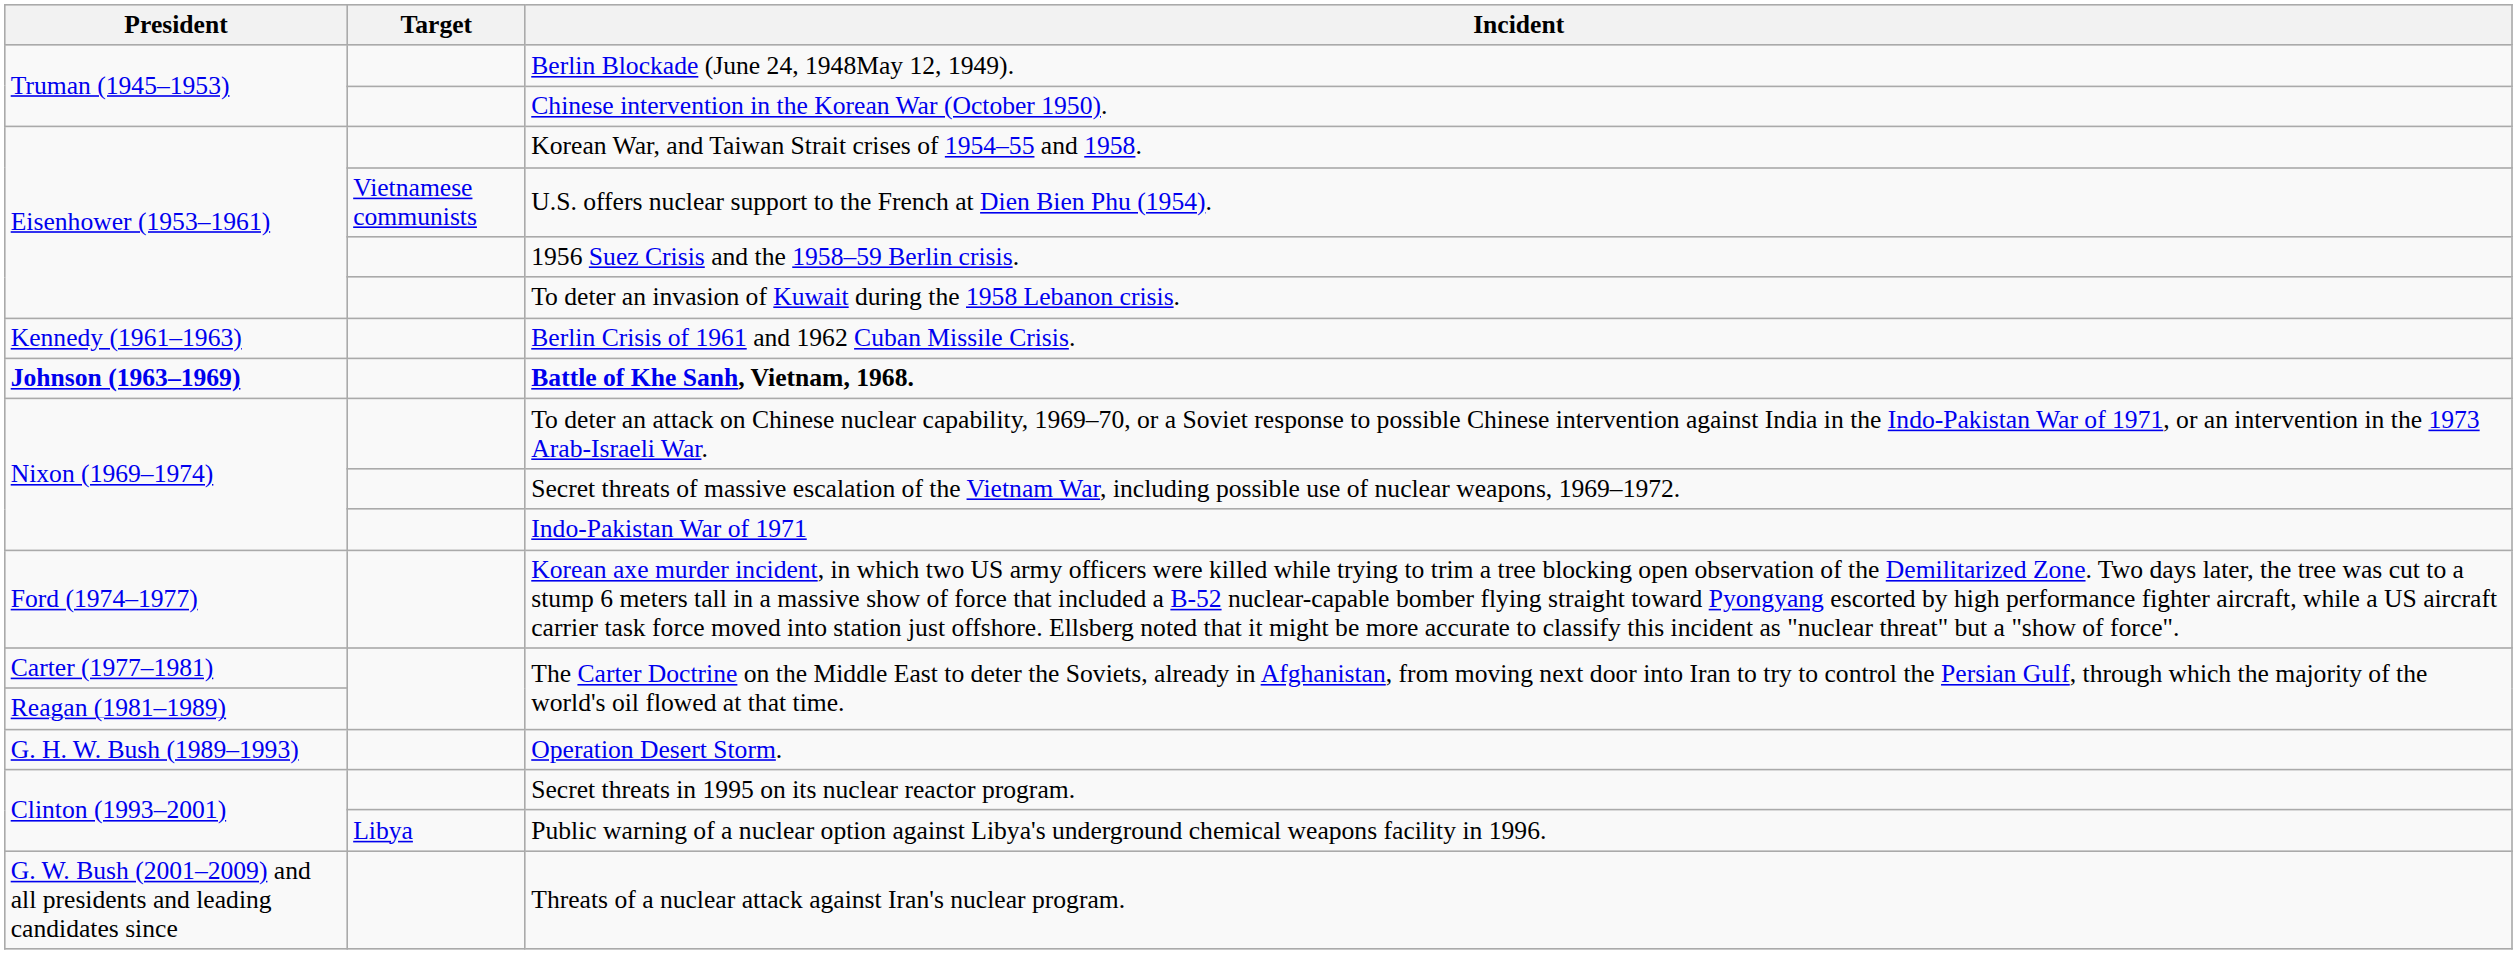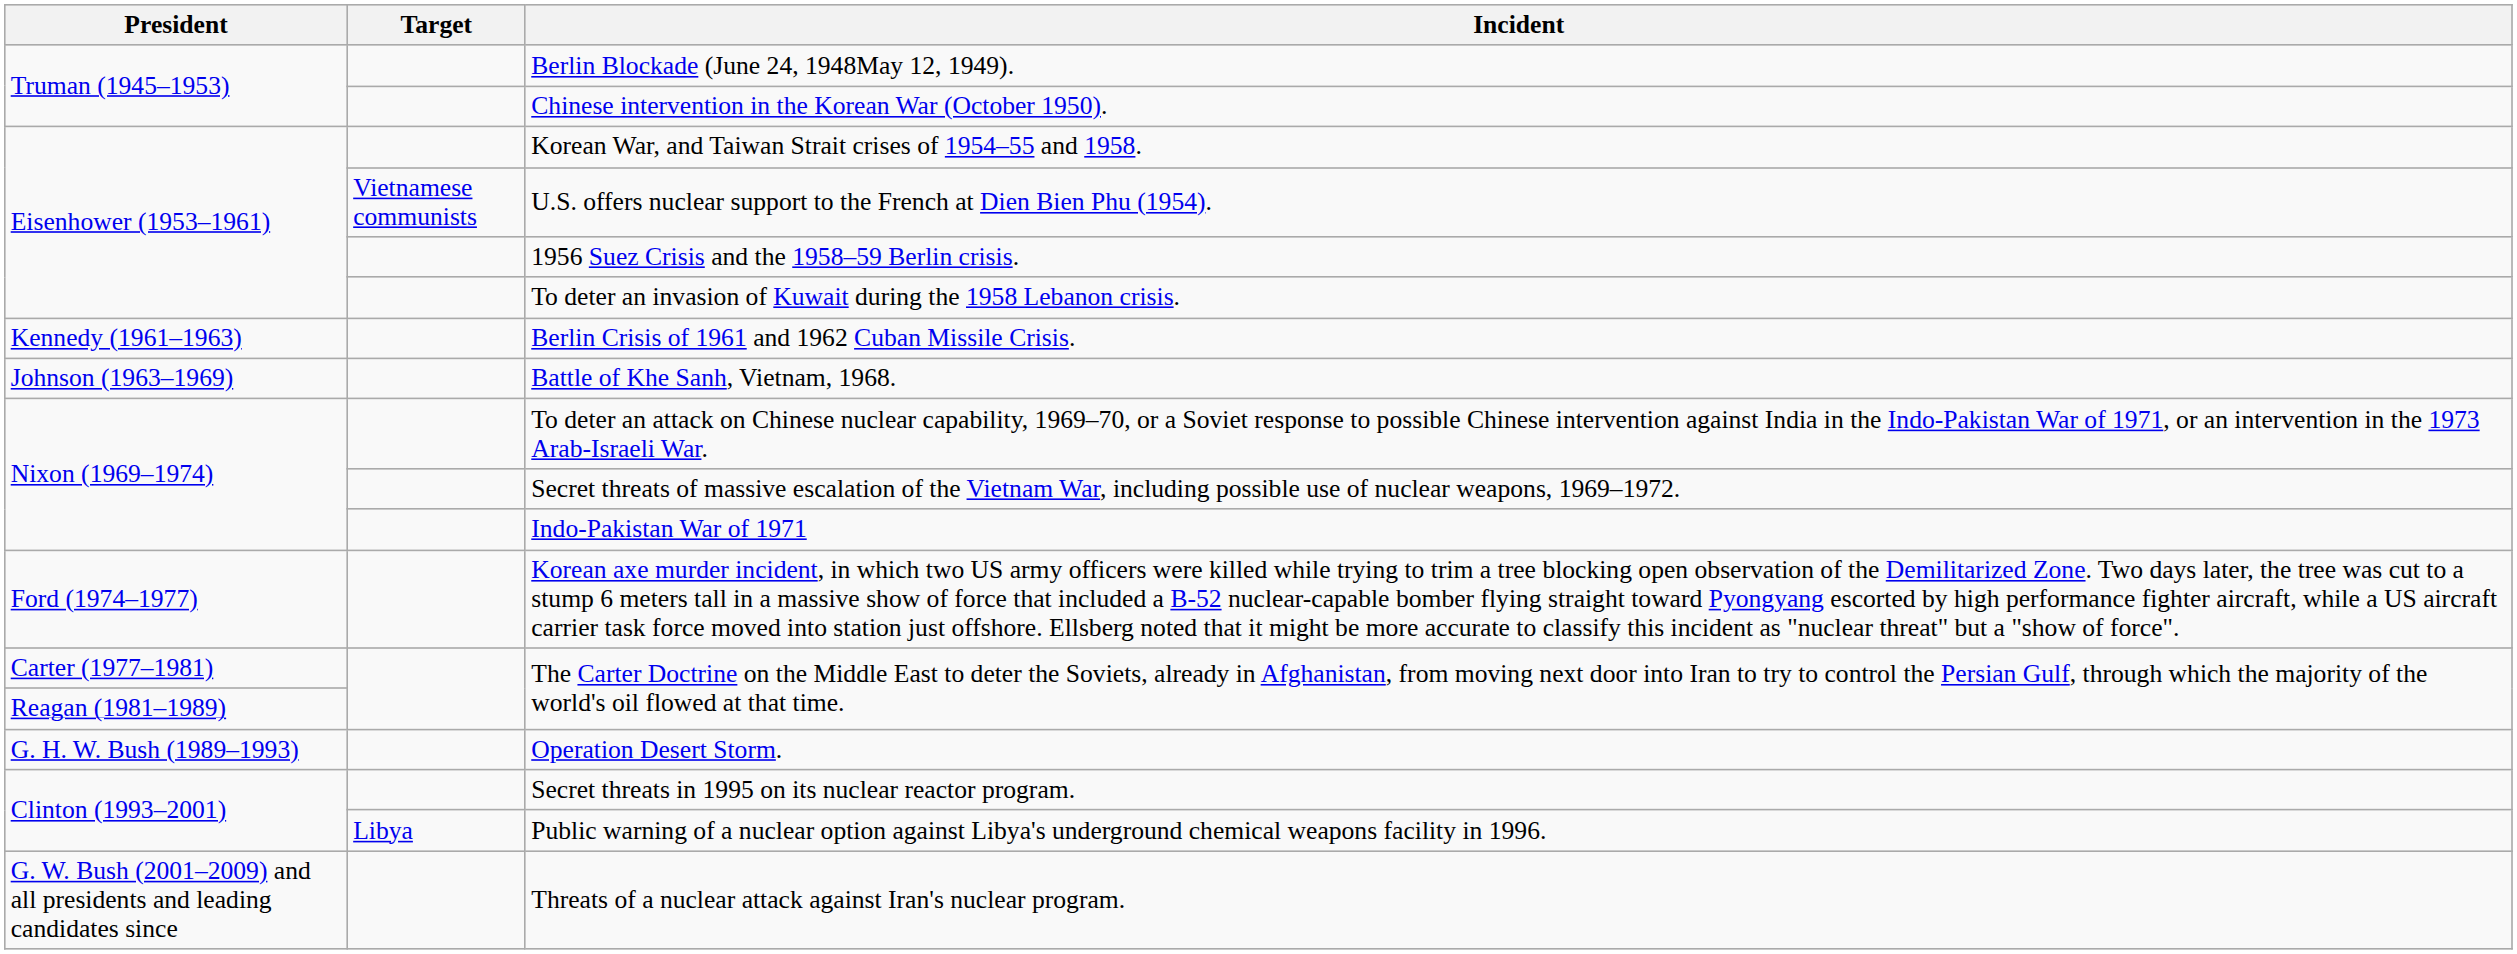(126, 378) bold -> (122, 378) normal
(723, 378) bold -> (714, 378) normal
